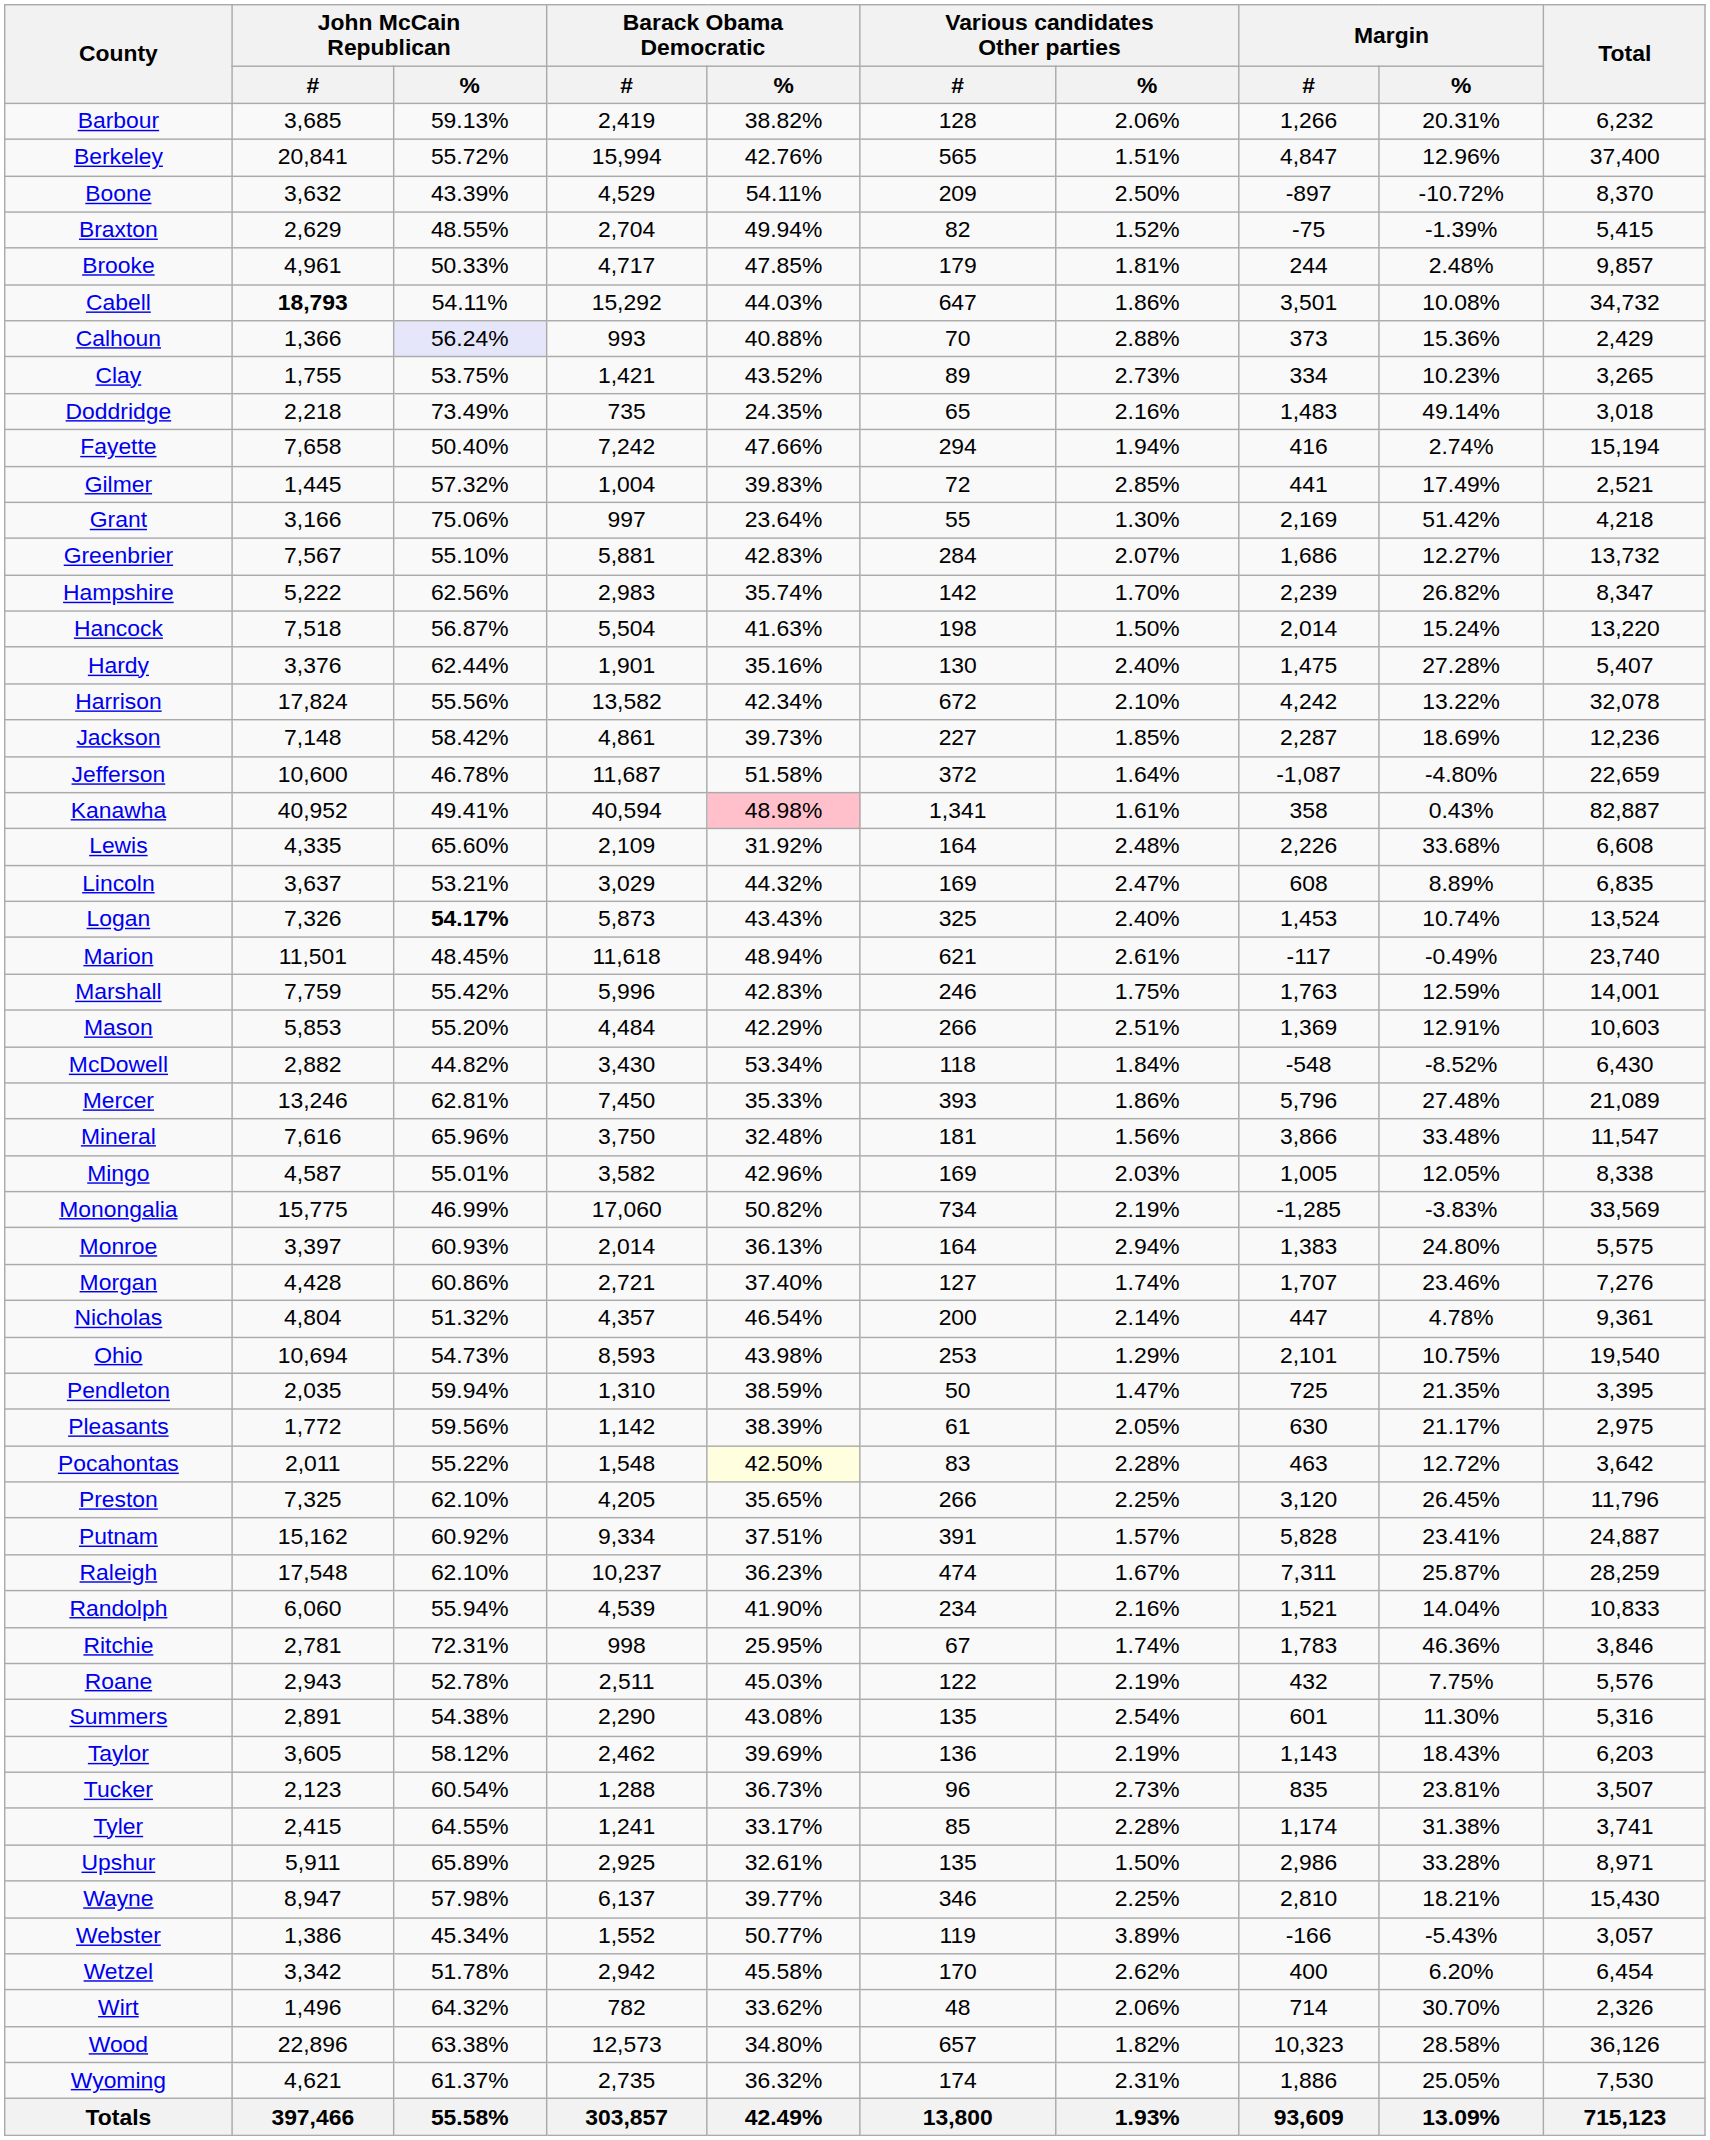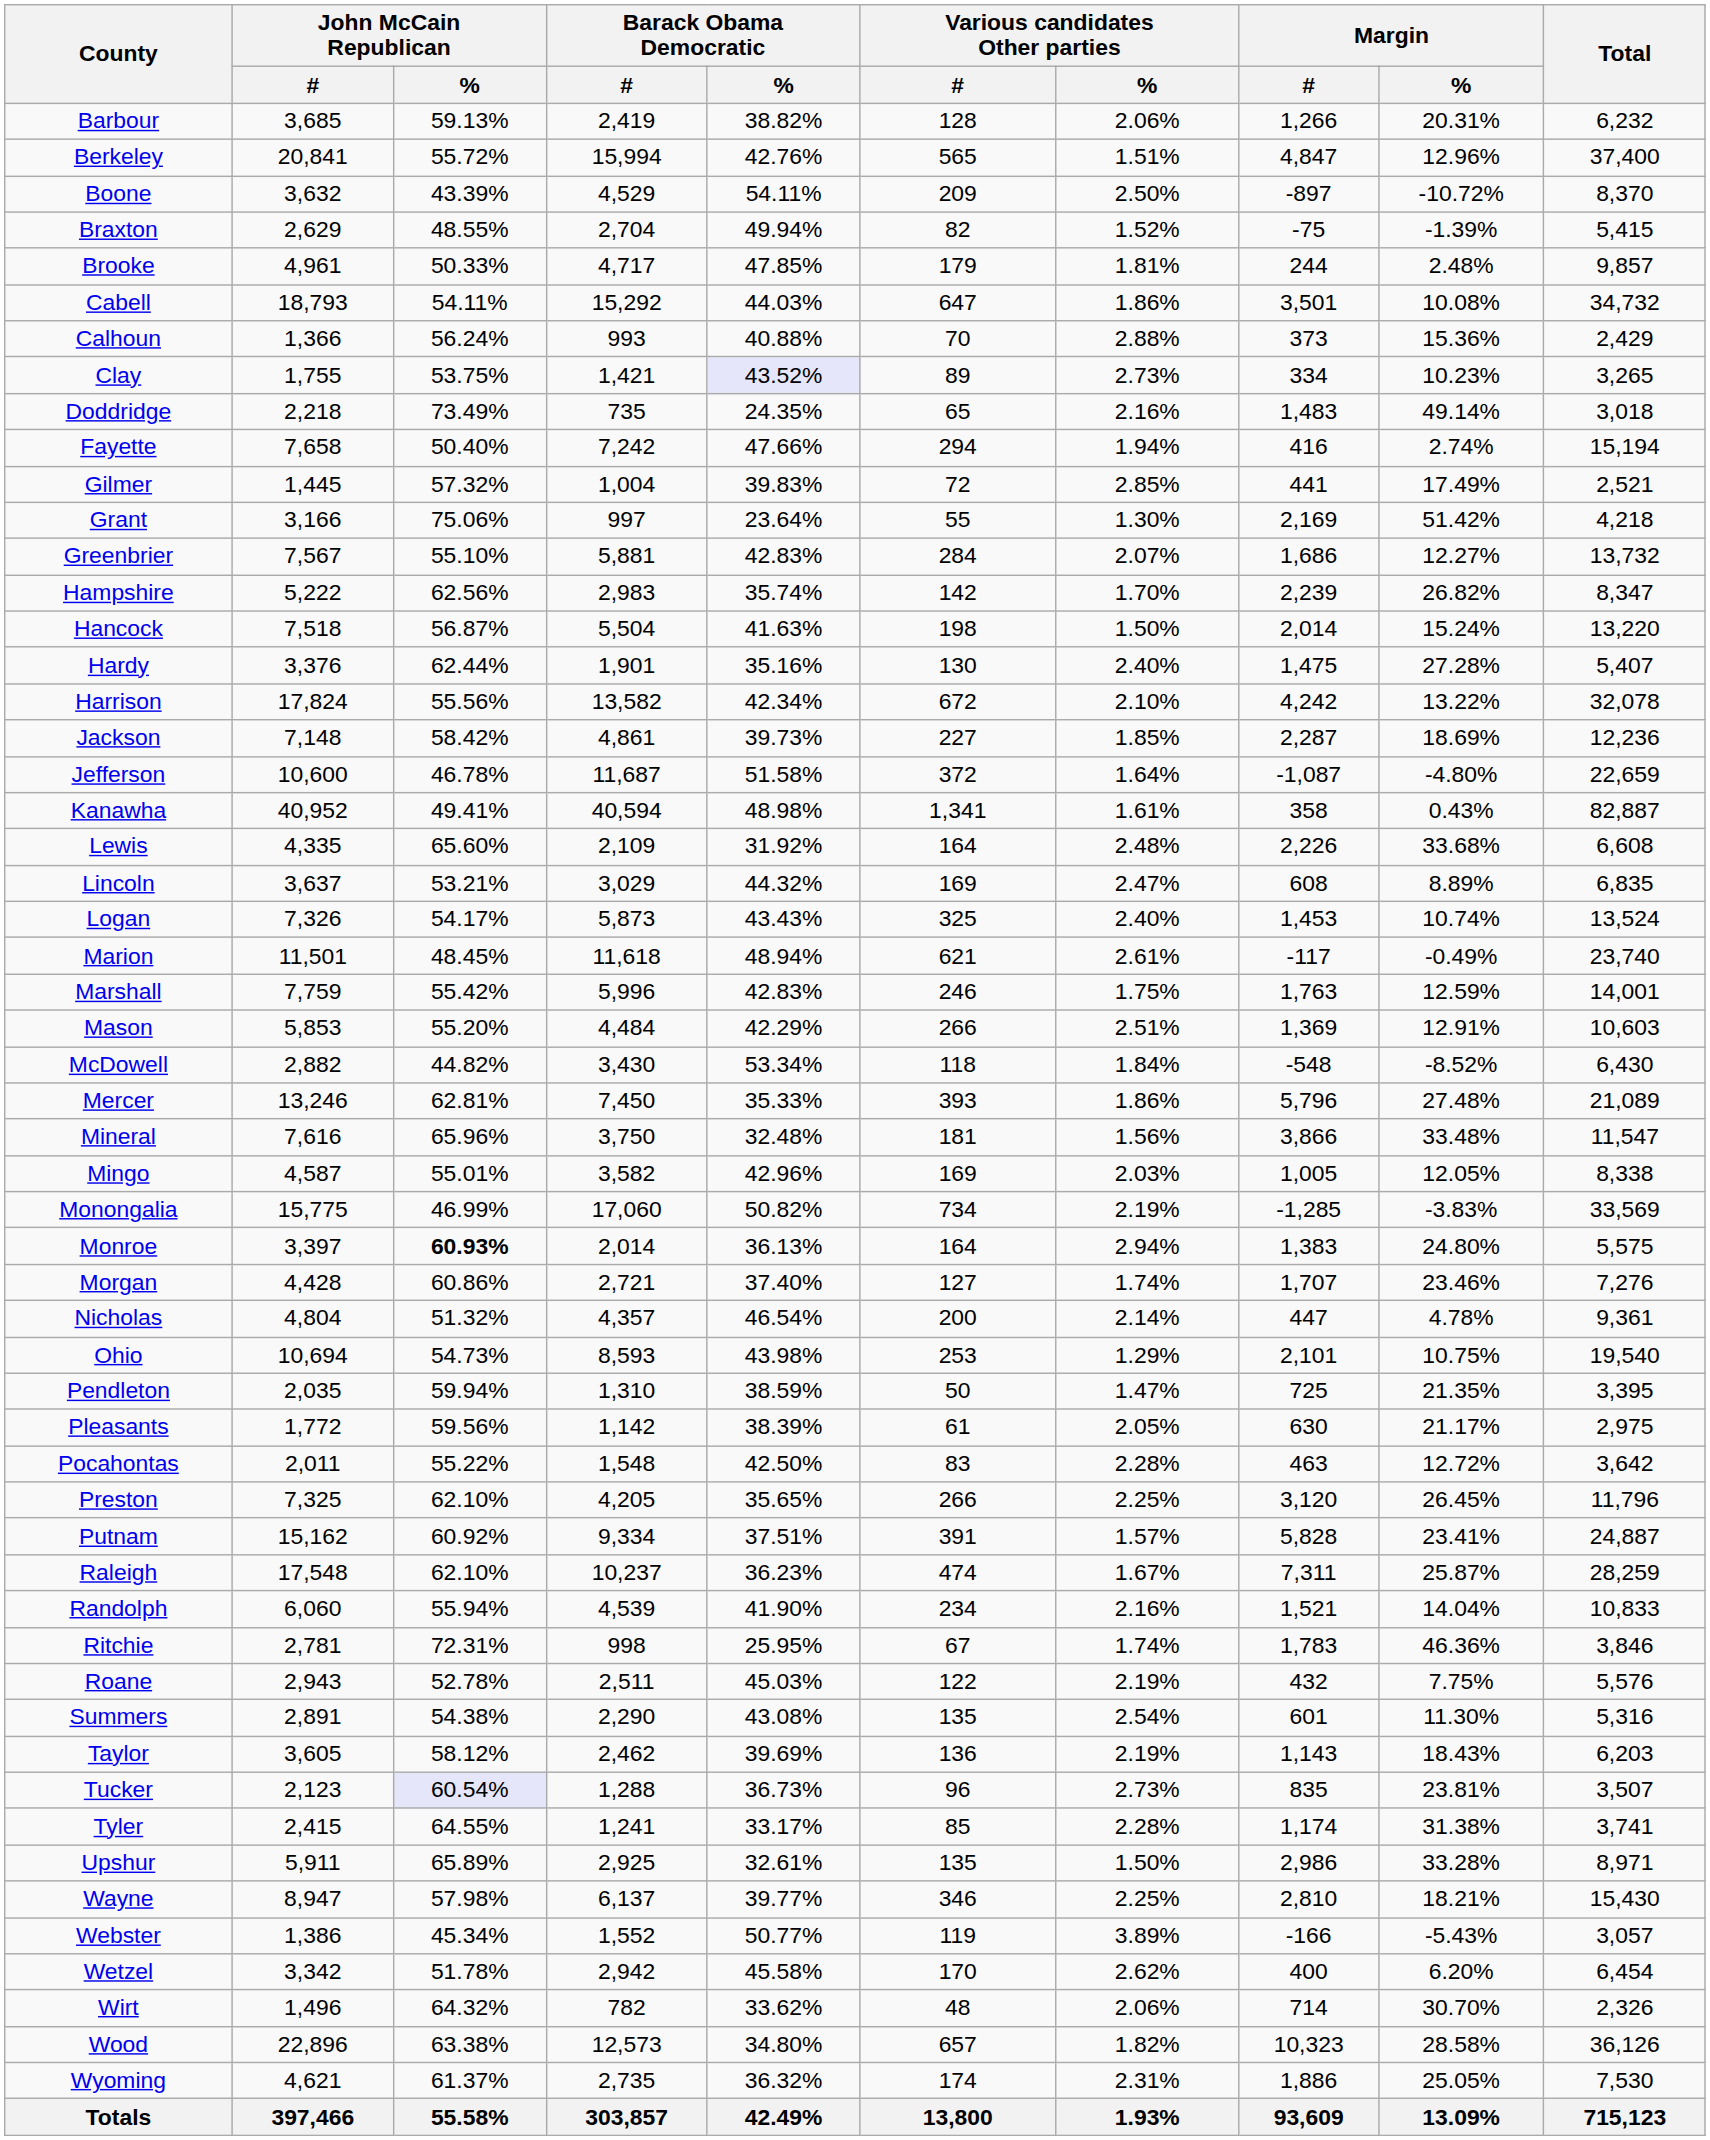(313, 302) bold -> (313, 302) normal
(470, 338) lavender background -> (470, 338) no background
(784, 374) no background -> (784, 374) lavender background
(784, 810) pink background -> (784, 810) no background
(470, 919) bold -> (470, 919) normal
(470, 1245) normal -> (470, 1245) bold
(784, 1463) lightyellow background -> (784, 1463) no background
(470, 1790) no background -> (470, 1790) lavender background
